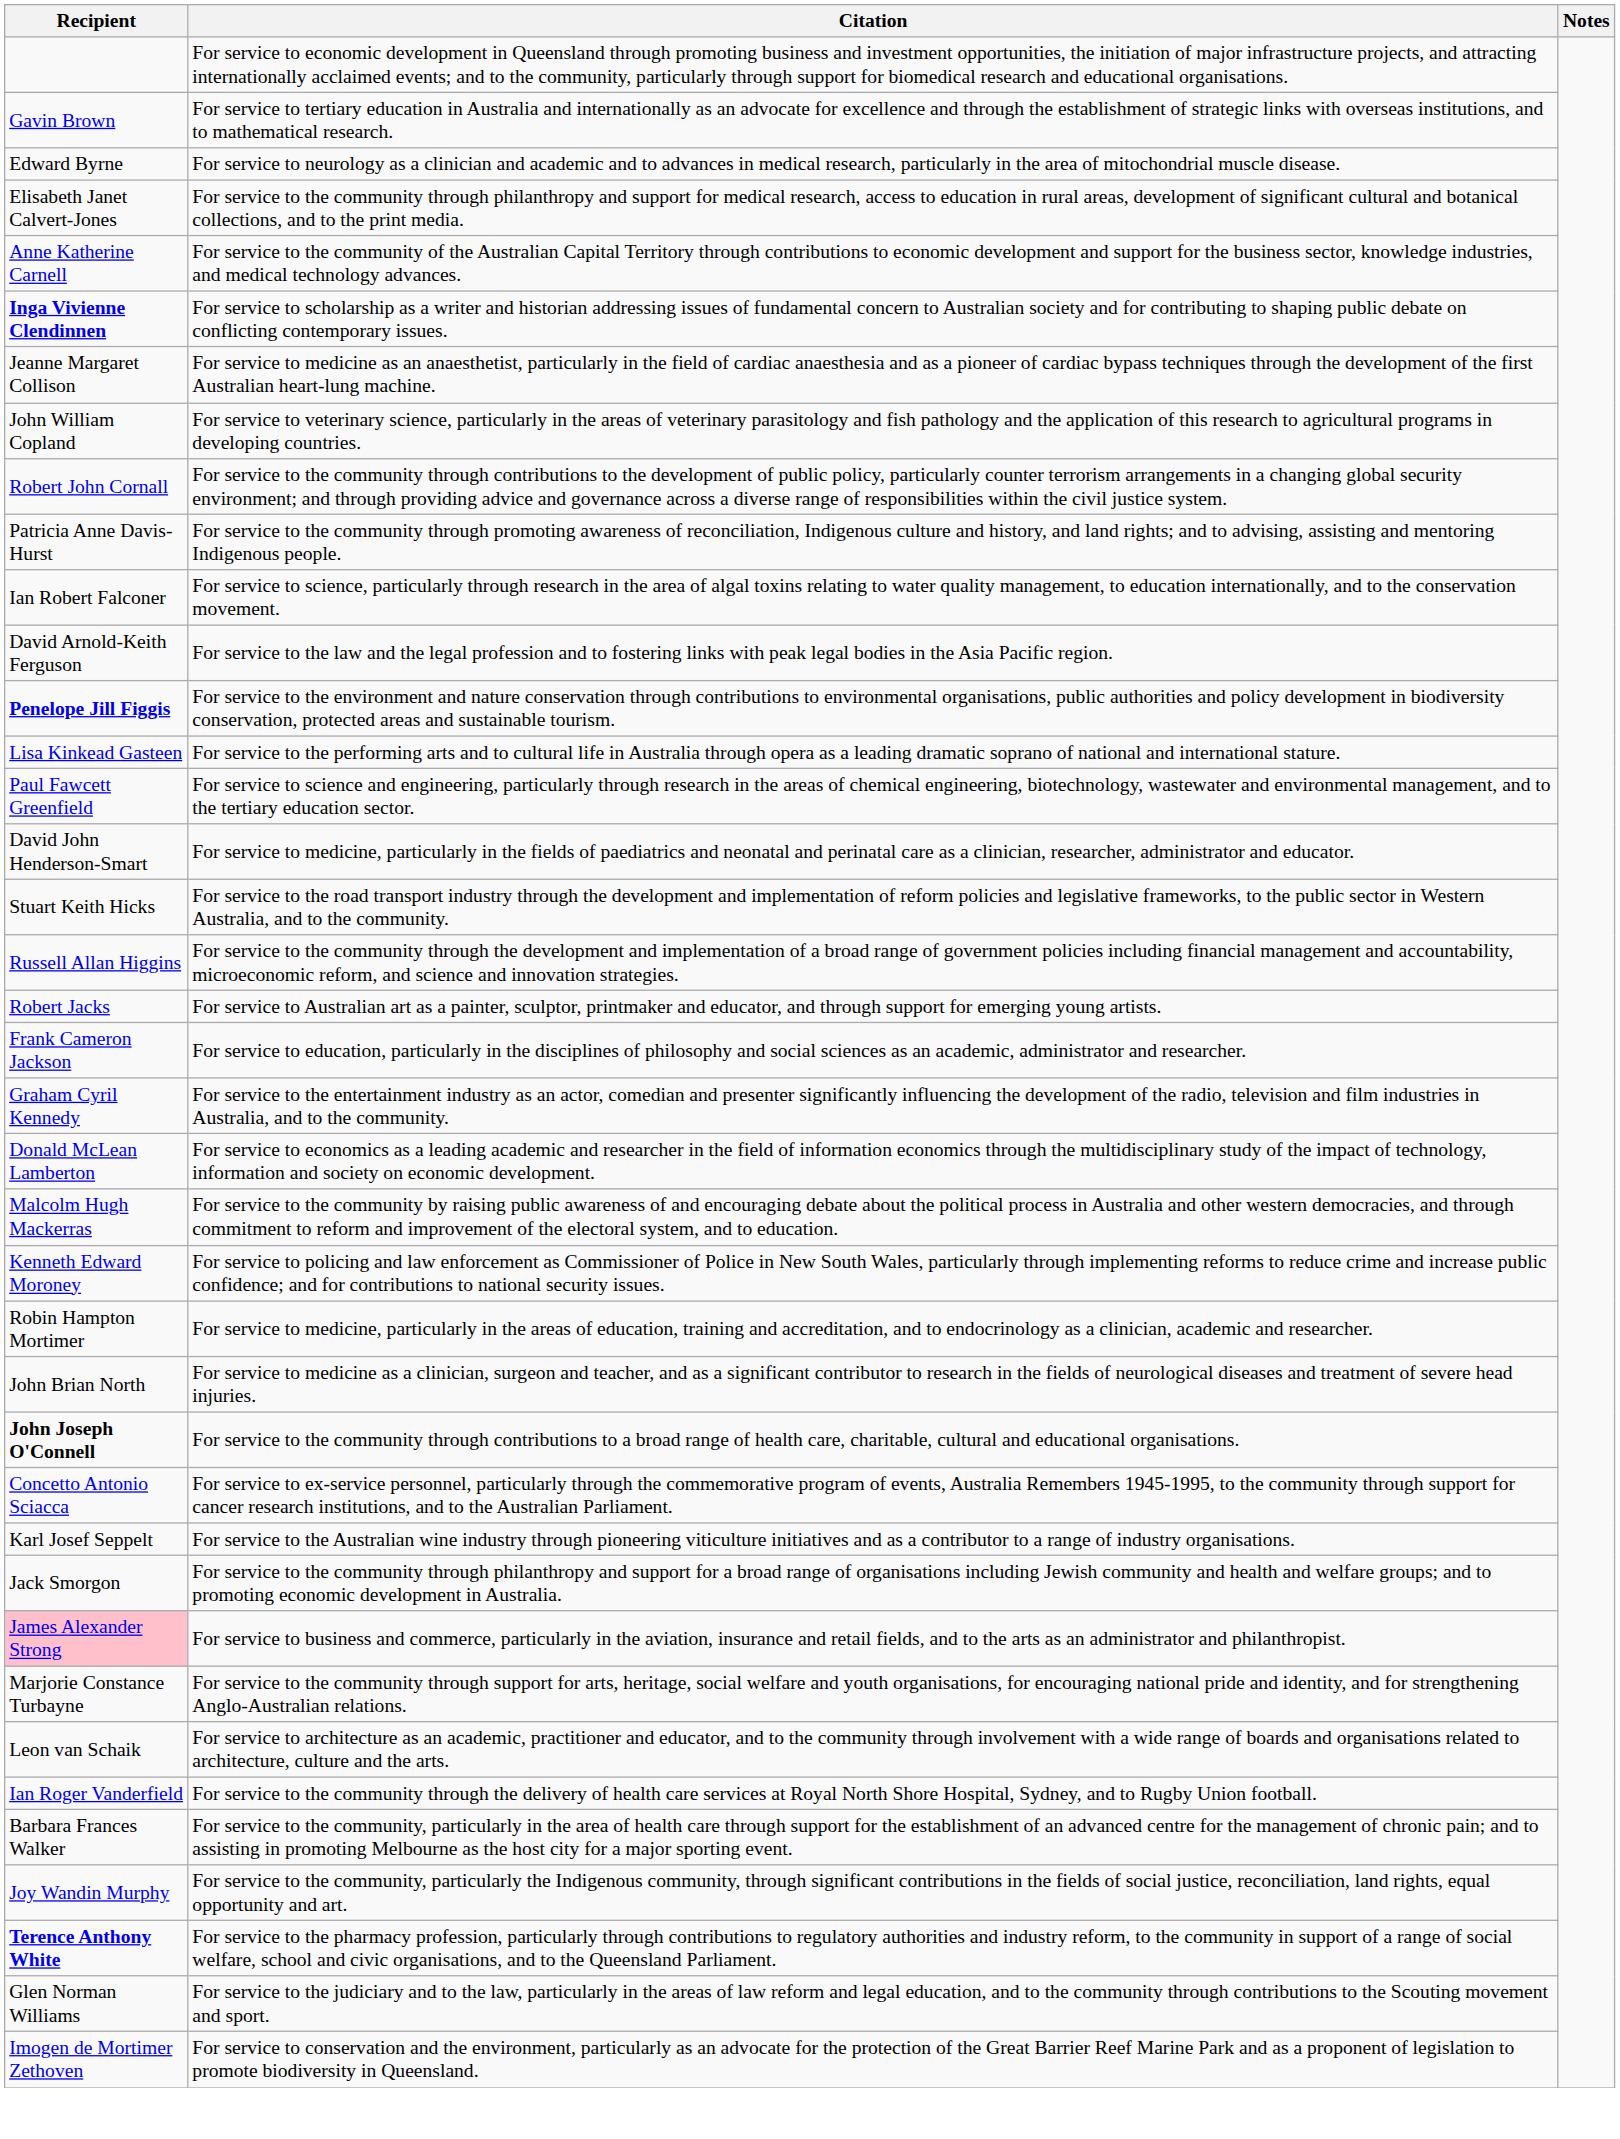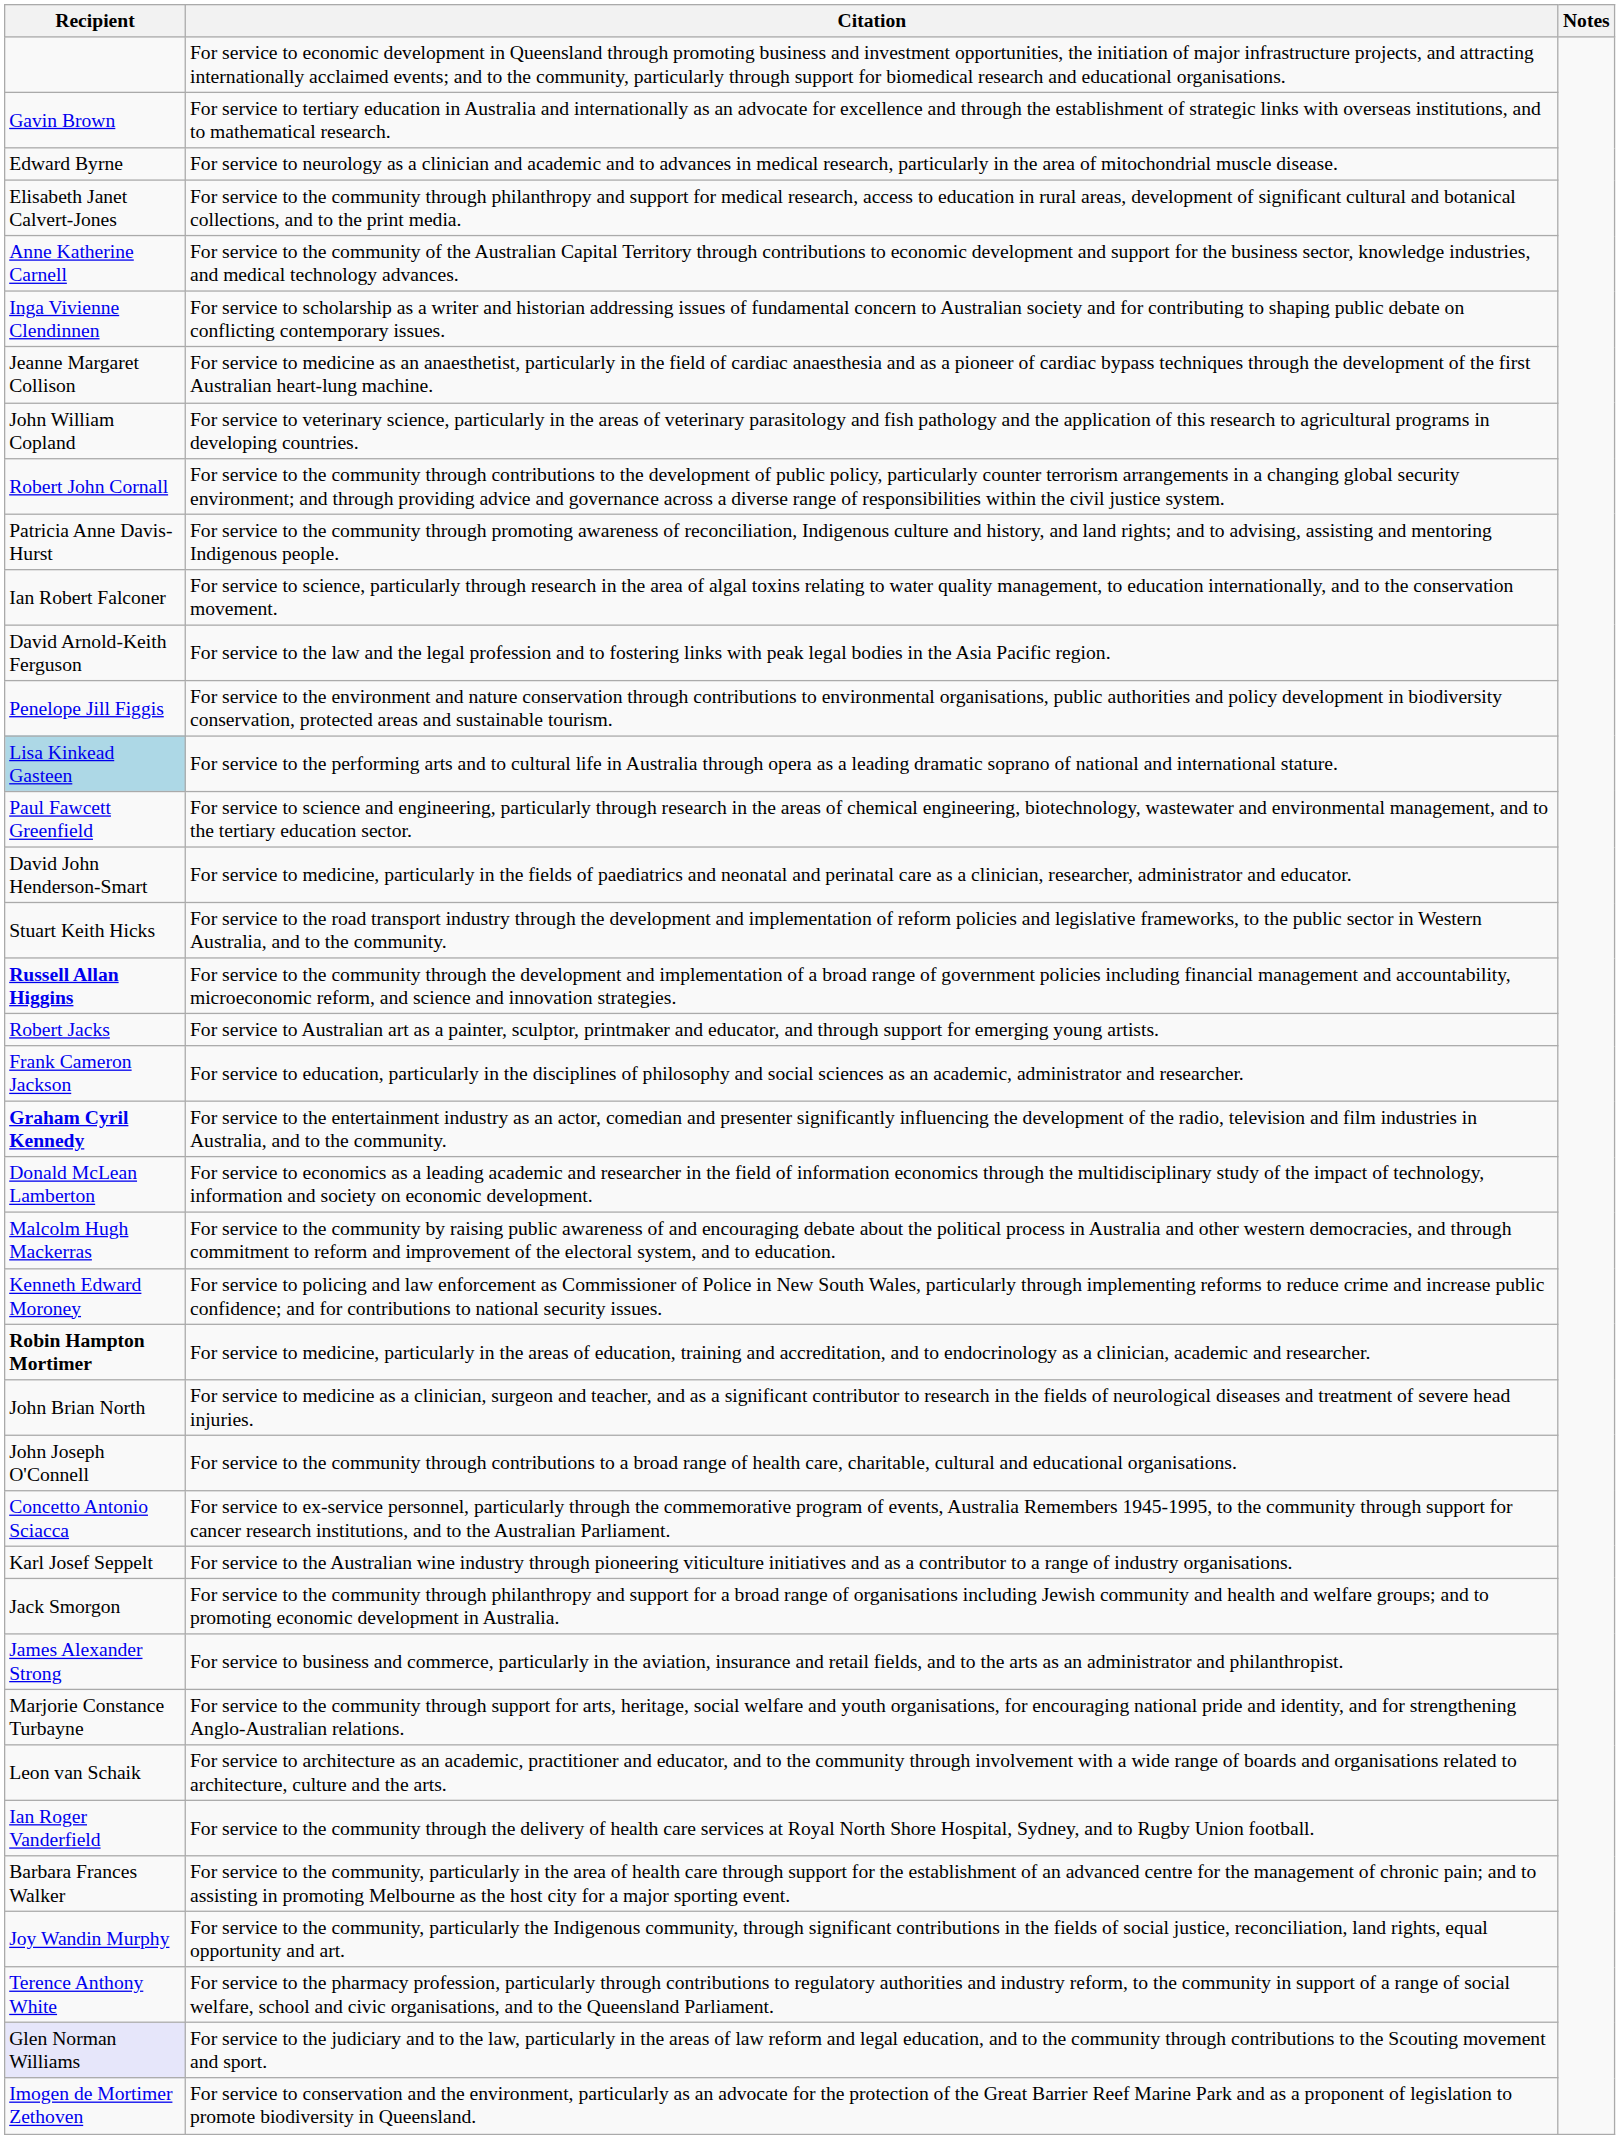(67, 319) bold -> (64, 319) normal
(90, 708) bold -> (86, 708) normal
(96, 752) no background -> (62, 763) lightblue background
(95, 962) normal -> (64, 985) bold
(63, 1106) normal -> (69, 1129) bold
(72, 1328) normal -> (77, 1351) bold
(61, 1439) bold -> (57, 1462) normal
(76, 1638) pink background -> (76, 1661) no background
(80, 1948) bold -> (76, 1994) normal
(63, 2004) no background -> (63, 2050) lavender background
